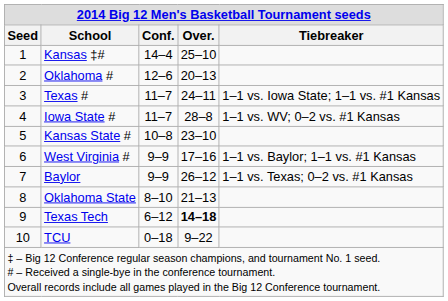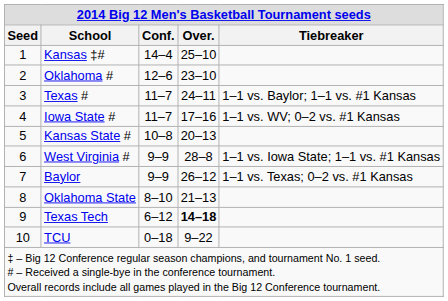(198, 76) 20–13 -> (198, 76) 23–10
(331, 96) 1–1 vs. Iowa State; 1–1 vs. #1 Kansas -> (319, 96) 1–1 vs. Baylor; 1–1 vs. #1 Kansas
(198, 116) 28–8 -> (198, 116) 17–16
(198, 136) 23–10 -> (198, 136) 20–13
(198, 157) 17–16 -> (198, 157) 28–8
(319, 157) 1–1 vs. Baylor; 1–1 vs. #1 Kansas -> (331, 157) 1–1 vs. Iowa State; 1–1 vs. #1 Kansas
